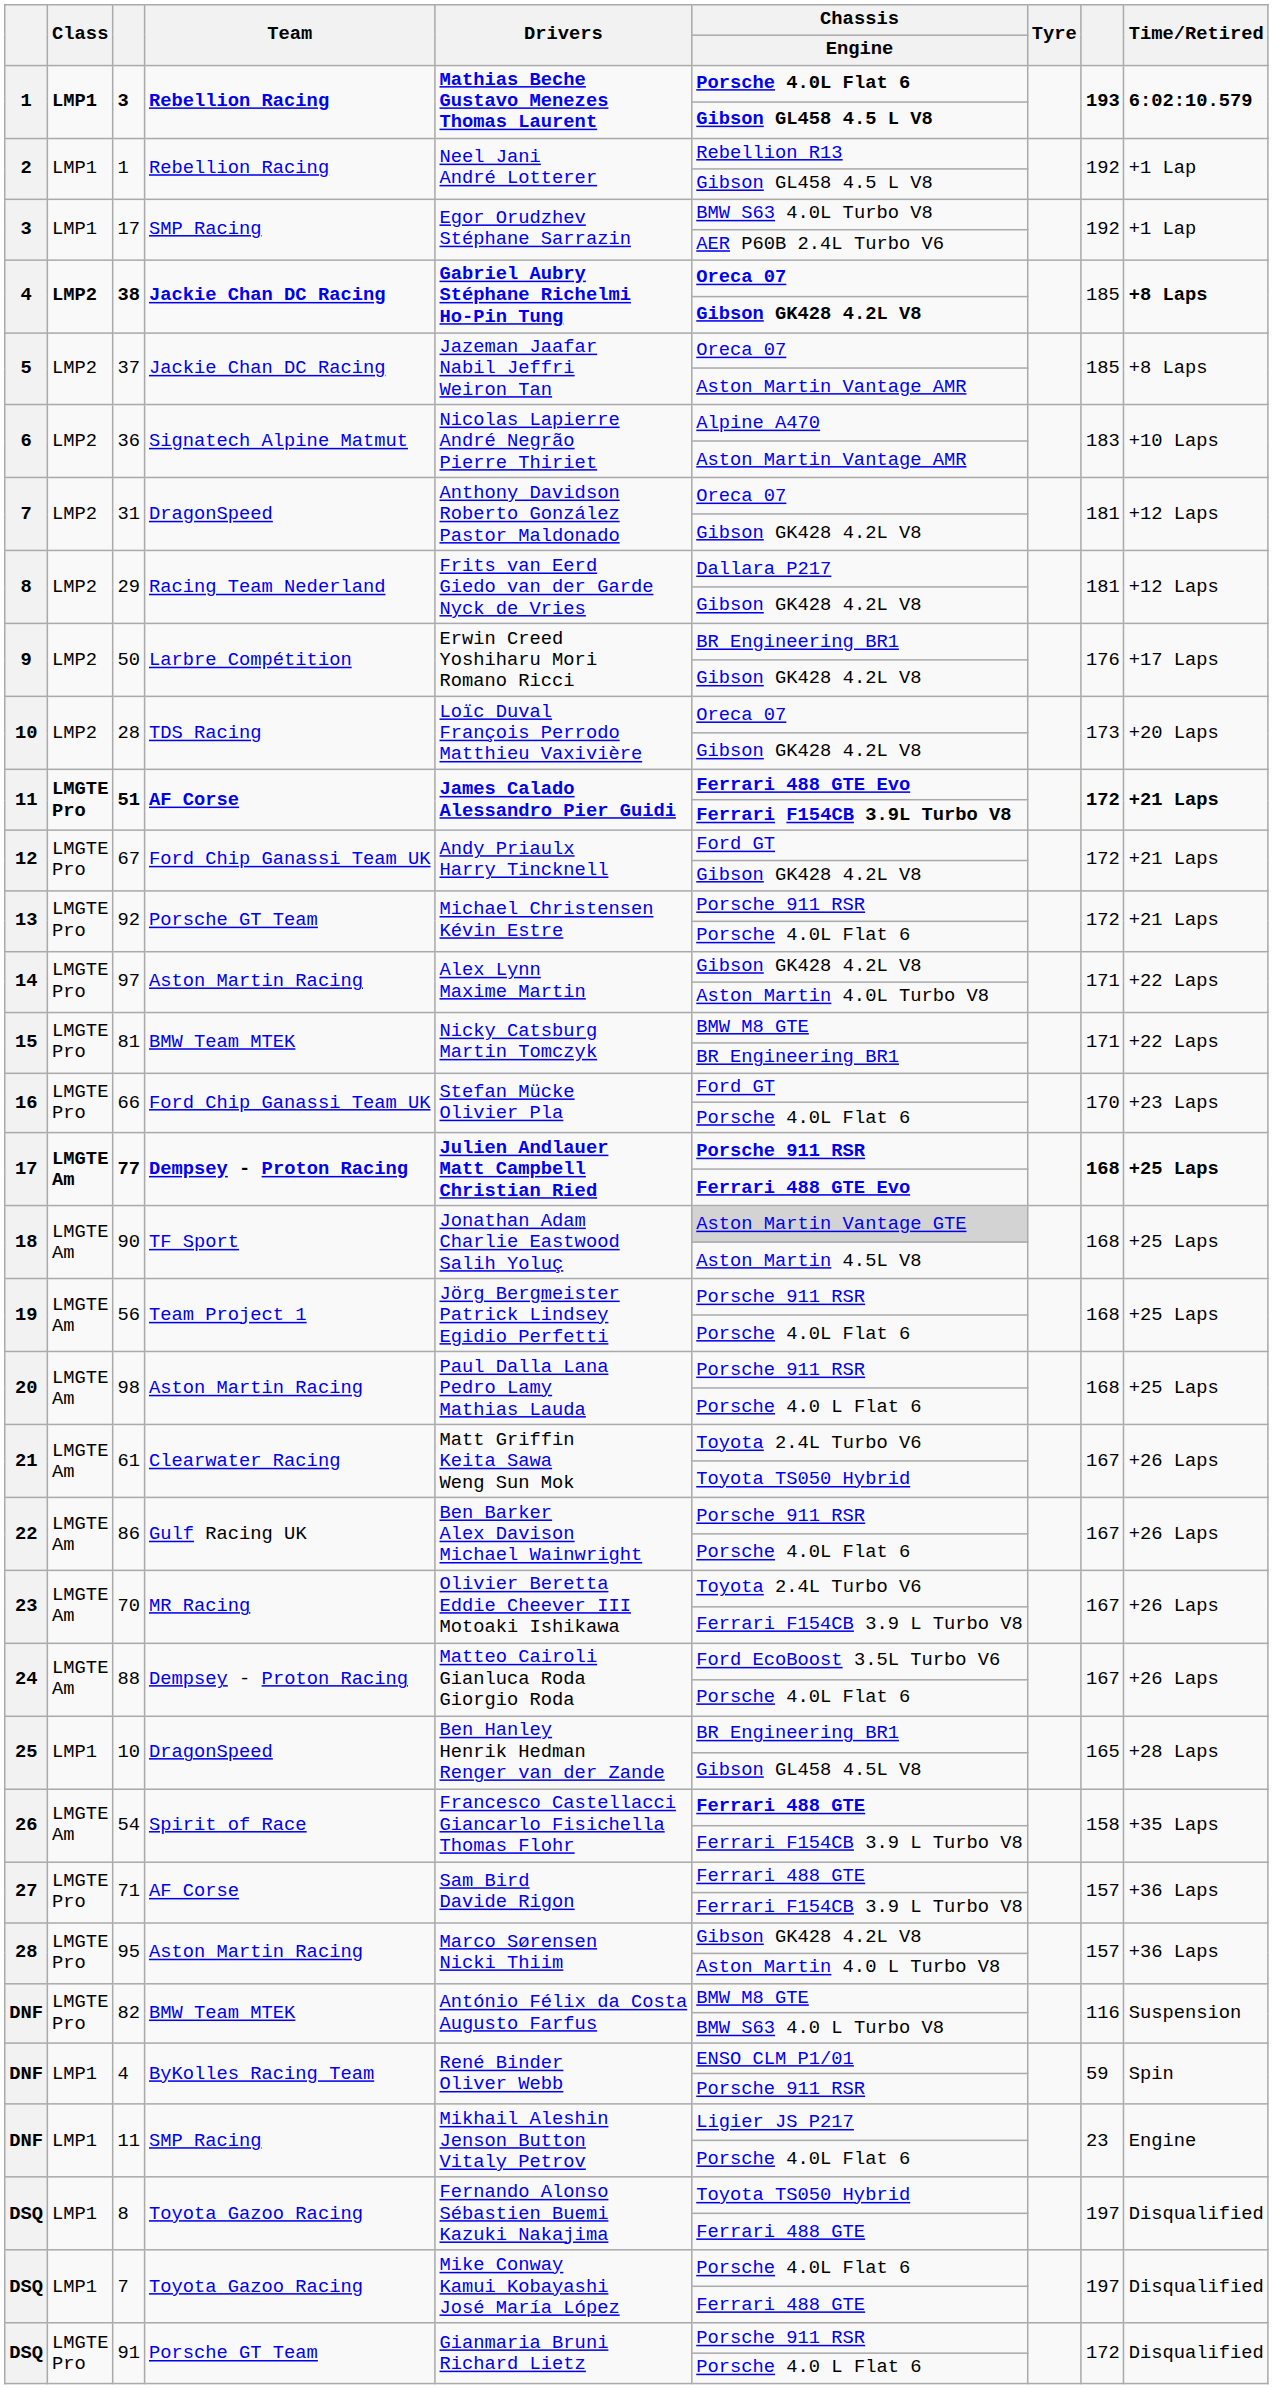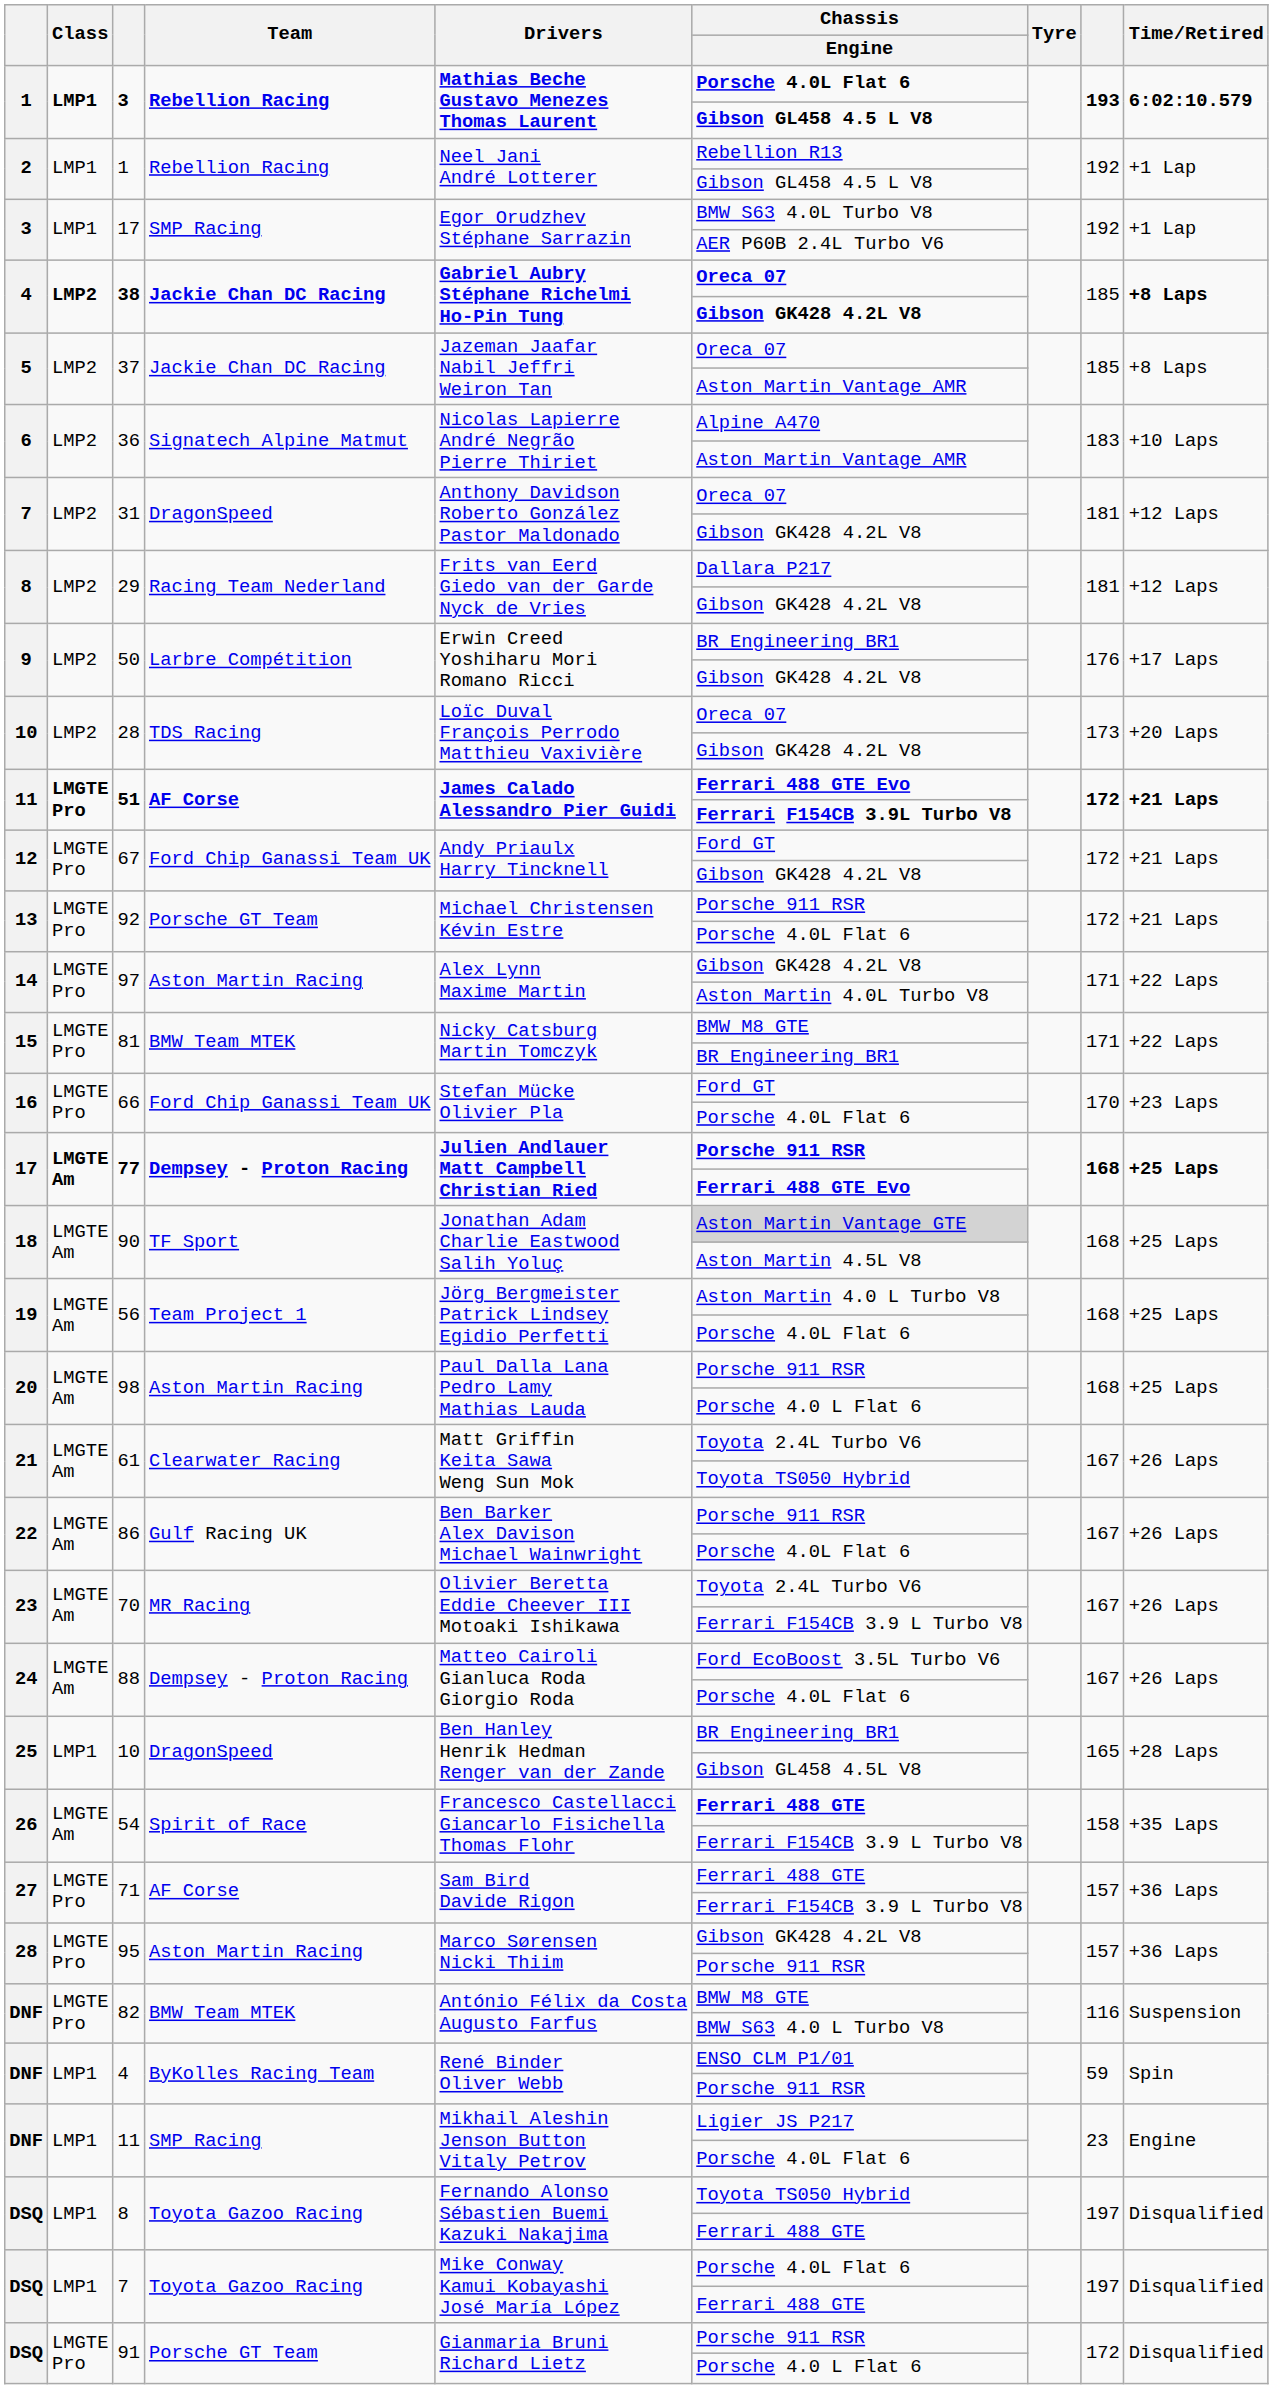(781, 1297) Porsche 911 RSR -> (848, 1297) Aston Martin 4.0 L Turbo V8
(848, 1968) Aston Martin 4.0 L Turbo V8 -> (781, 1968) Porsche 911 RSR
